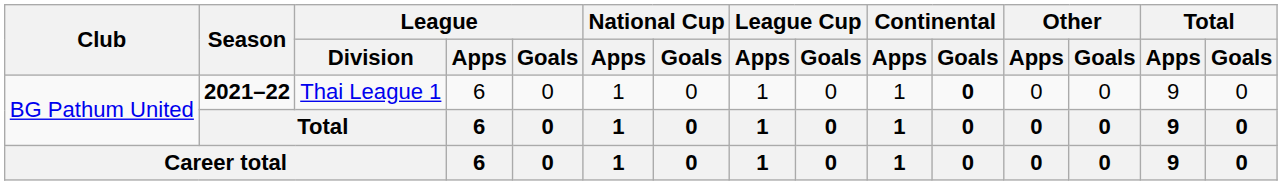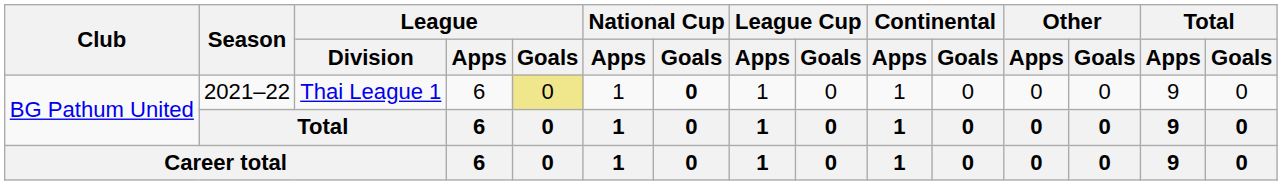(247, 92) bold -> (247, 92) normal
(548, 92) no background -> (548, 92) khaki background
(691, 92) normal -> (691, 92) bold
(968, 92) bold -> (968, 92) normal
